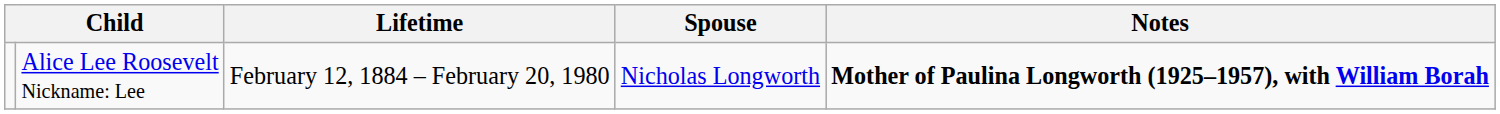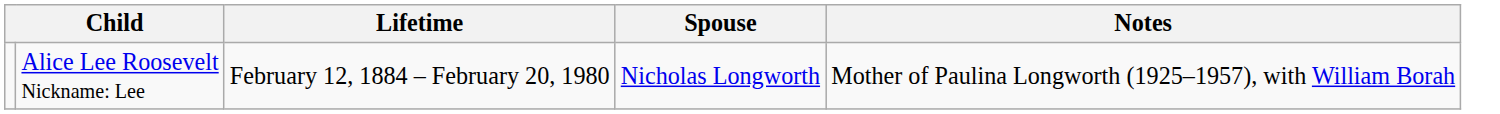(1160, 75) bold -> (1143, 75) normal
